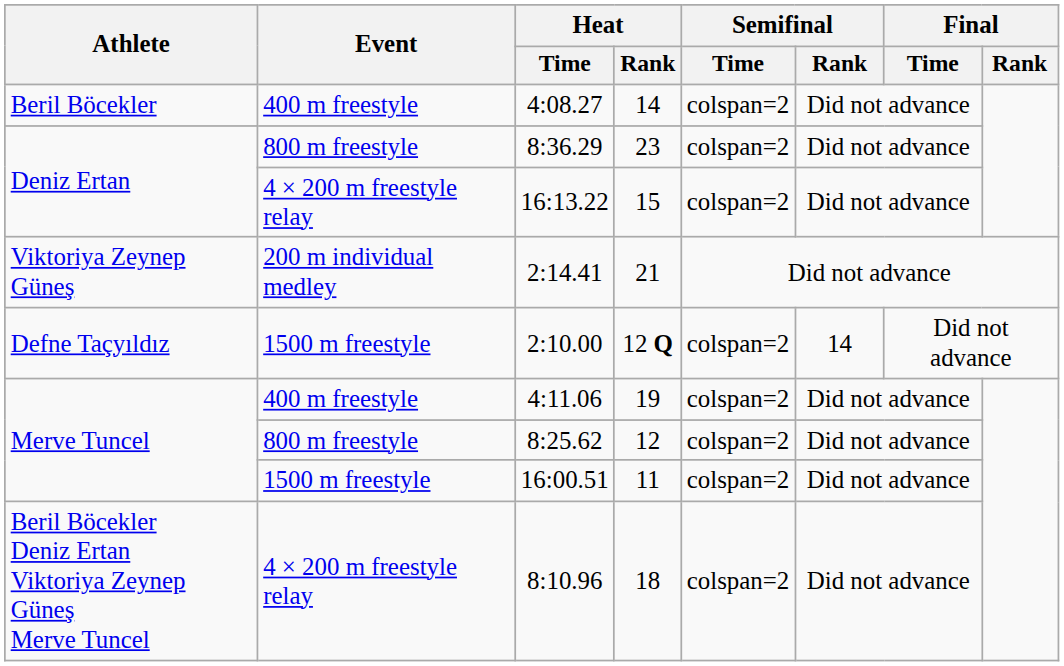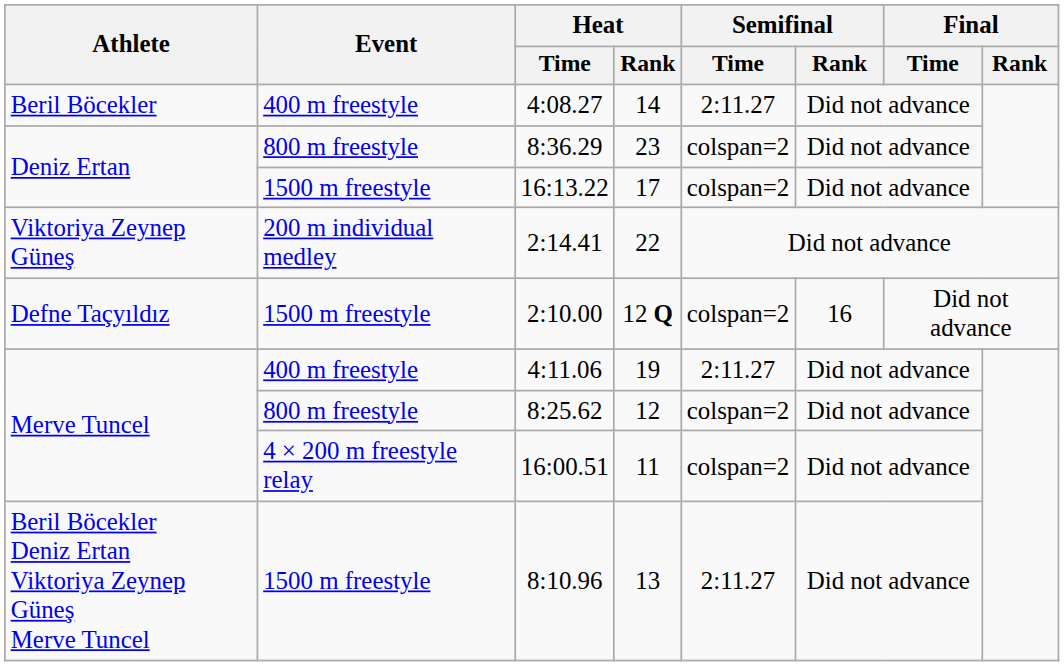(738, 105) colspan=2 -> (738, 105) 2:11.27
(360, 202) 4 × 200 m freestyle relay -> (347, 187) 1500 m freestyle
(648, 202) 15 -> (648, 187) 17
(648, 272) 21 -> (648, 243) 22
(840, 343) 14 -> (840, 313) 16
(738, 399) colspan=2 -> (738, 369) 2:11.27
(347, 481) 1500 m freestyle -> (360, 466) 4 × 200 m freestyle relay
(360, 581) 4 × 200 m freestyle relay -> (347, 581) 1500 m freestyle
(648, 581) 18 -> (648, 581) 13
(738, 581) colspan=2 -> (738, 581) 2:11.27
